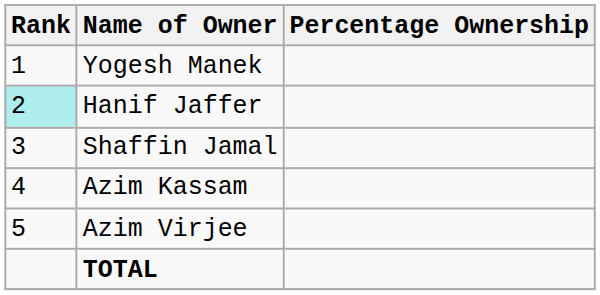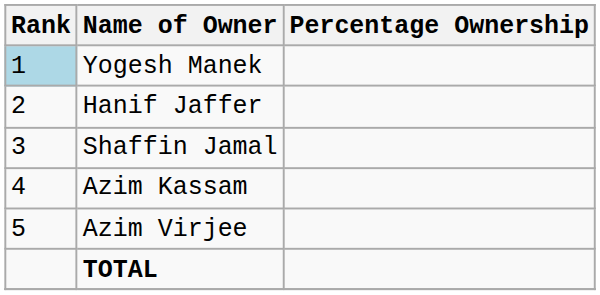(19, 66) no background -> (19, 66) lightblue background
(19, 107) paleturquoise background -> (19, 107) no background
